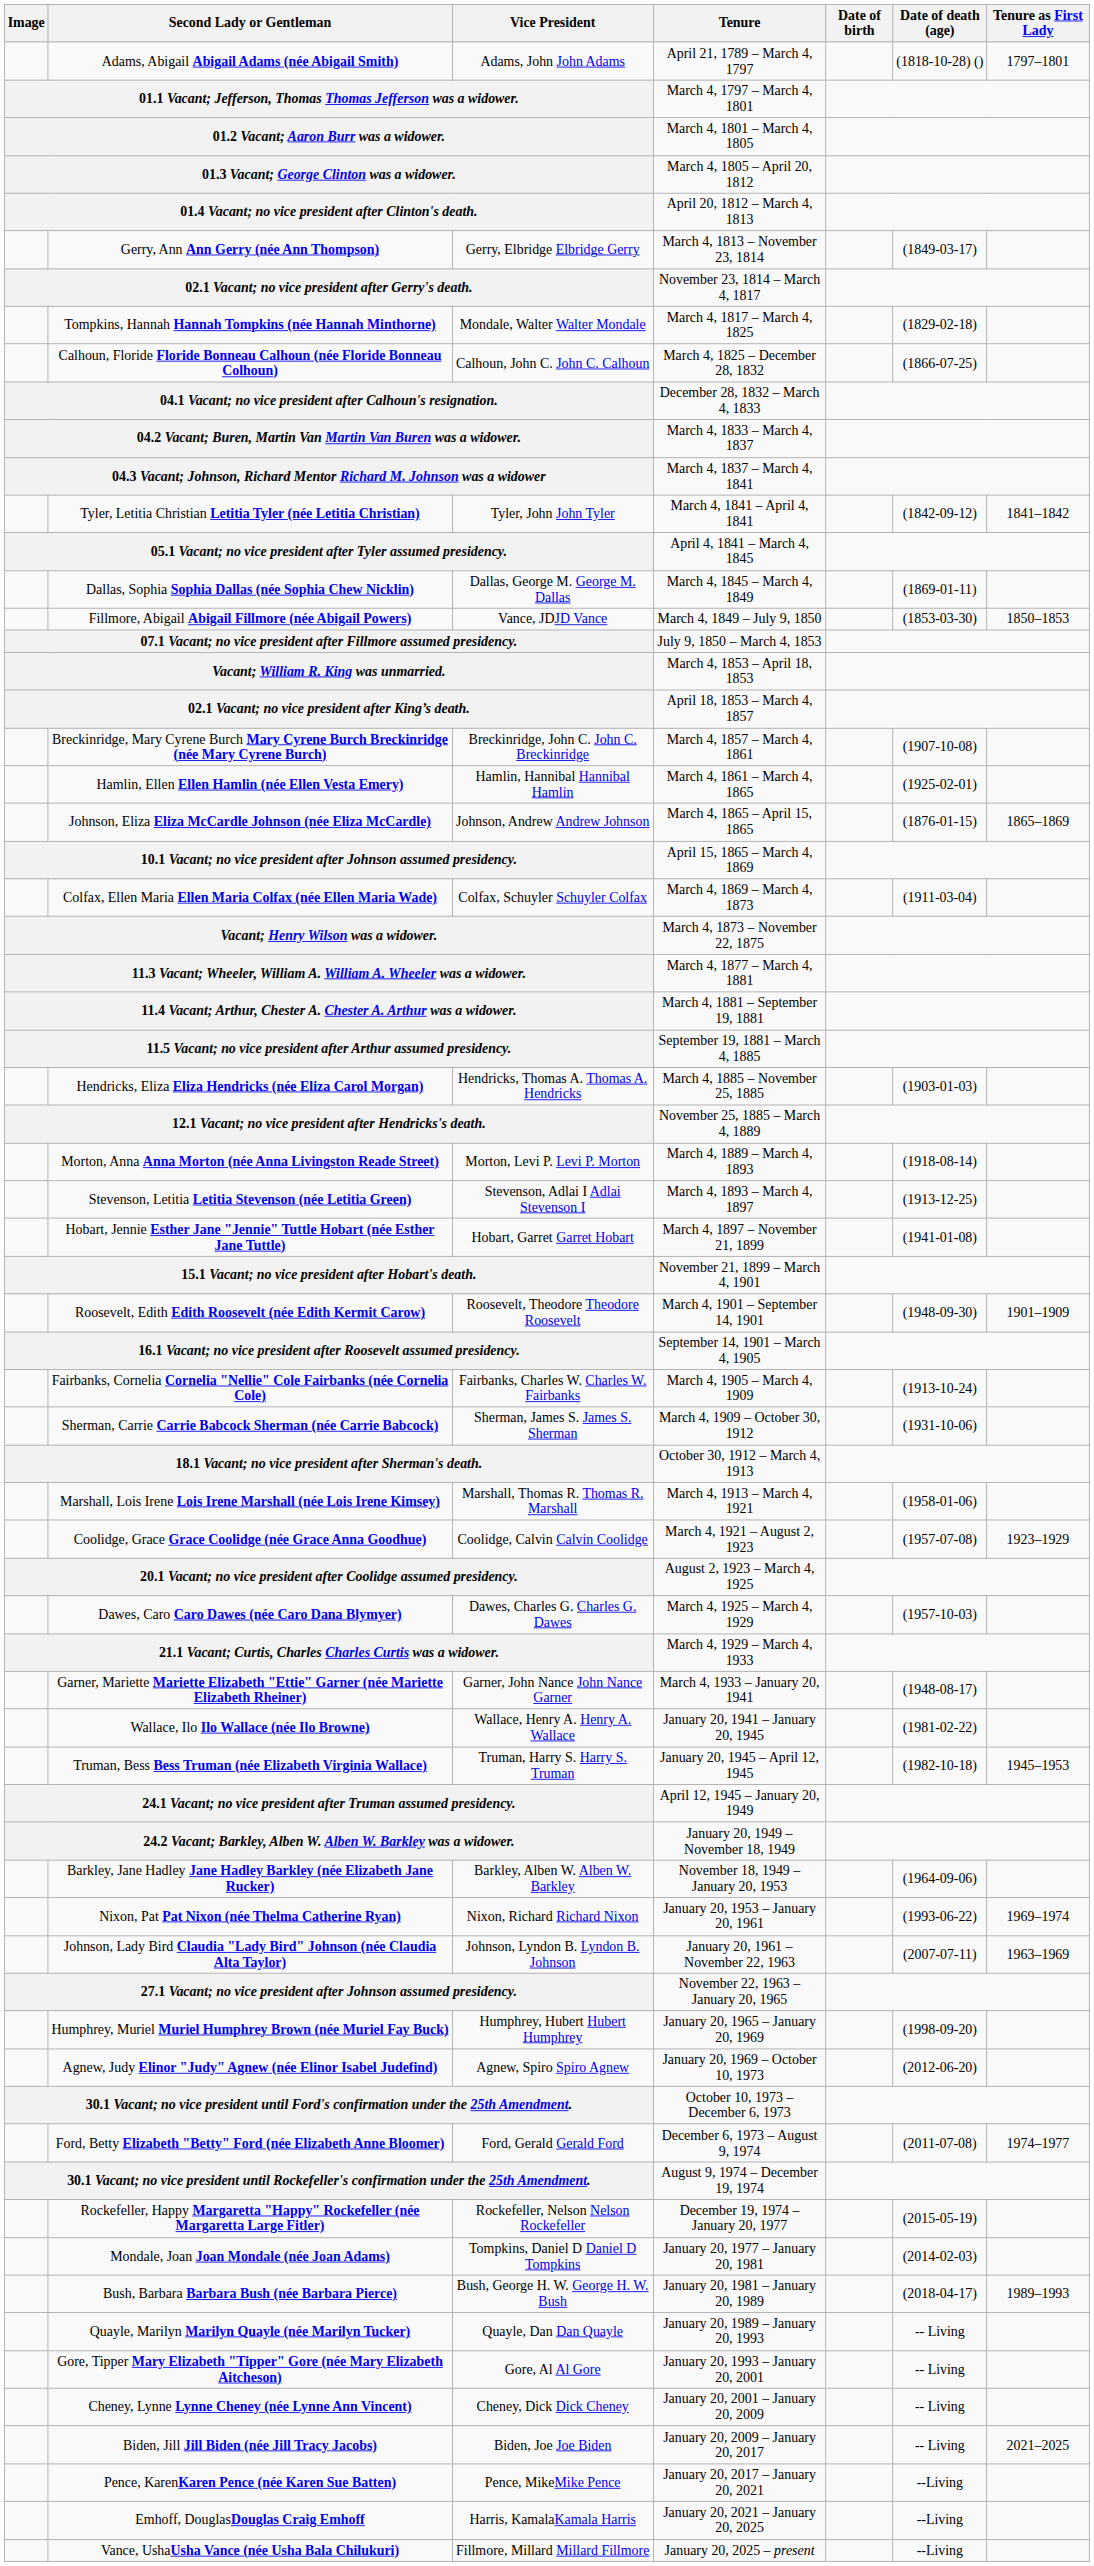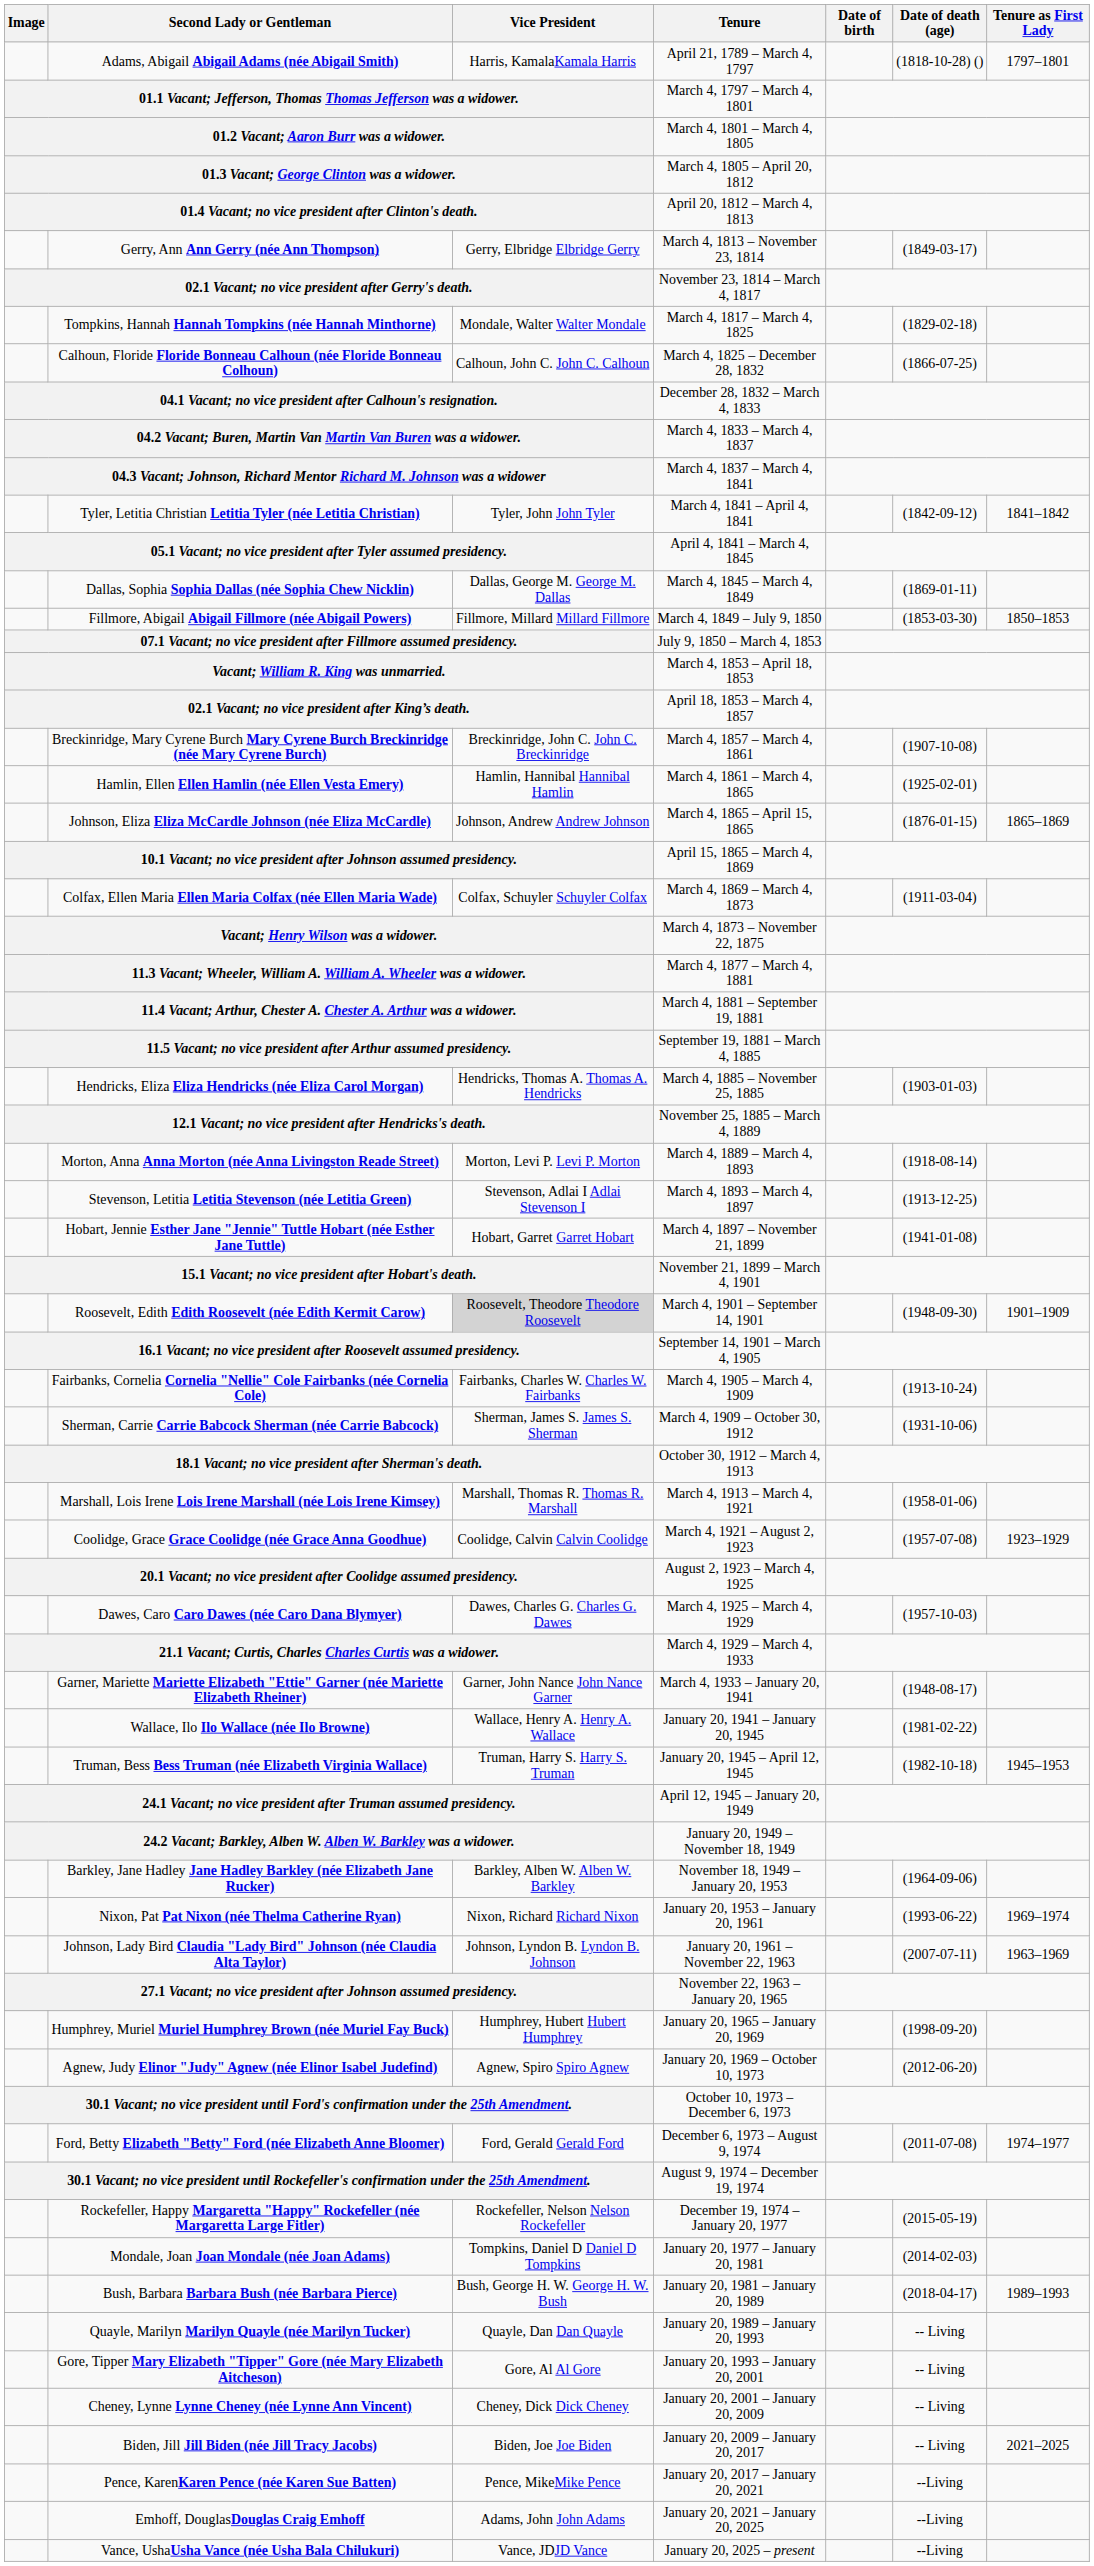(553, 61) Adams, John John Adams -> (553, 61) Harris, KamalaKamala Harris
(553, 619) Vance, JDJD Vance -> (553, 619) Fillmore, Millard Millard Fillmore
(553, 1312) no background -> (553, 1312) lightgrey background
(553, 2520) Harris, KamalaKamala Harris -> (553, 2520) Adams, John John Adams
(553, 2550) Fillmore, Millard Millard Fillmore -> (553, 2550) Vance, JDJD Vance
